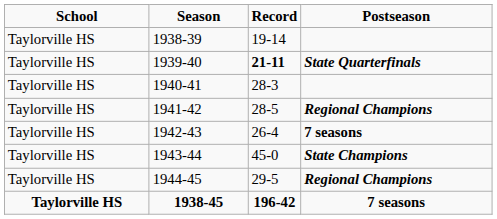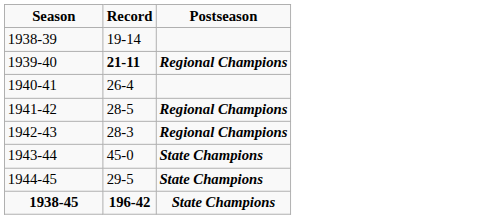- column: (77, 16)
(362, 62) State Quarterfinals -> (223, 62) Regional Champions
(265, 86) 28-3 -> (120, 86) 26-4
(265, 132) 26-4 -> (120, 132) 28-3
(333, 132) 7 seasons -> (223, 132) Regional Champions
(368, 179) Regional Champions -> (211, 179) State Champions
(396, 202) 7 seasons -> (223, 202) State Champions
